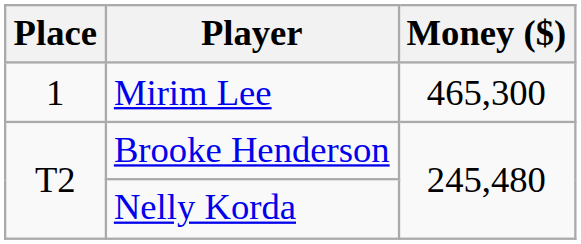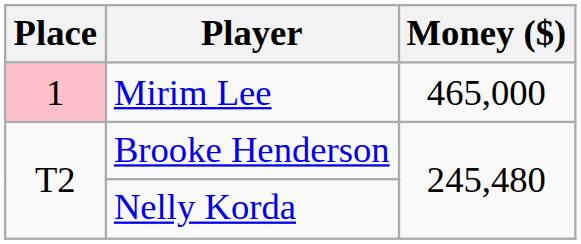(55, 91) no background -> (55, 91) pink background
(486, 91) 465,300 -> (486, 91) 465,000
